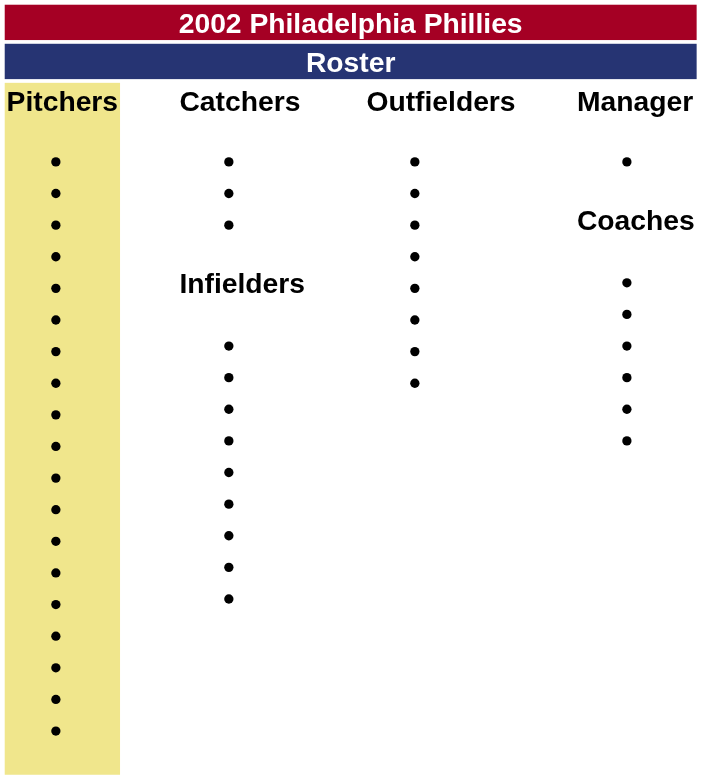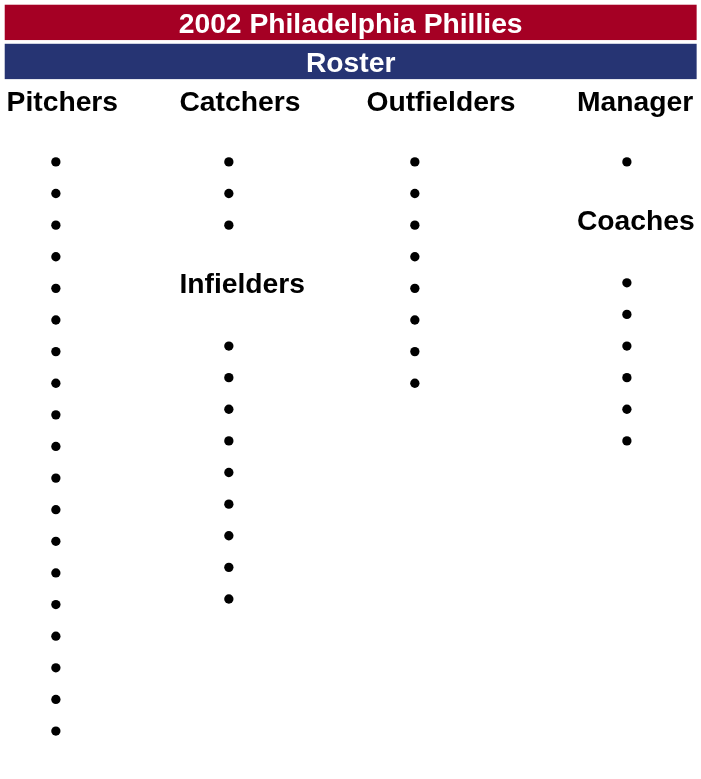(62, 415) khaki background -> (62, 415) no background
